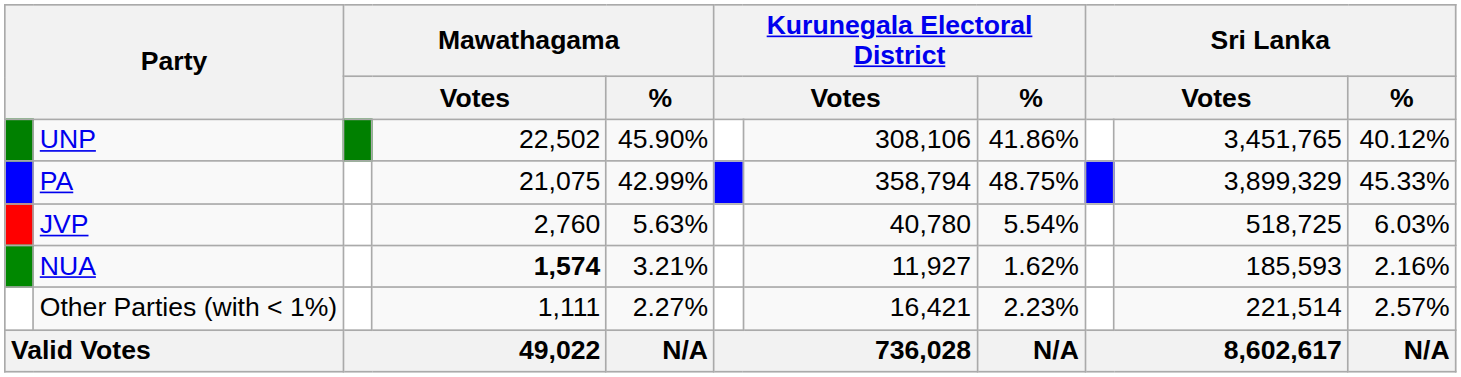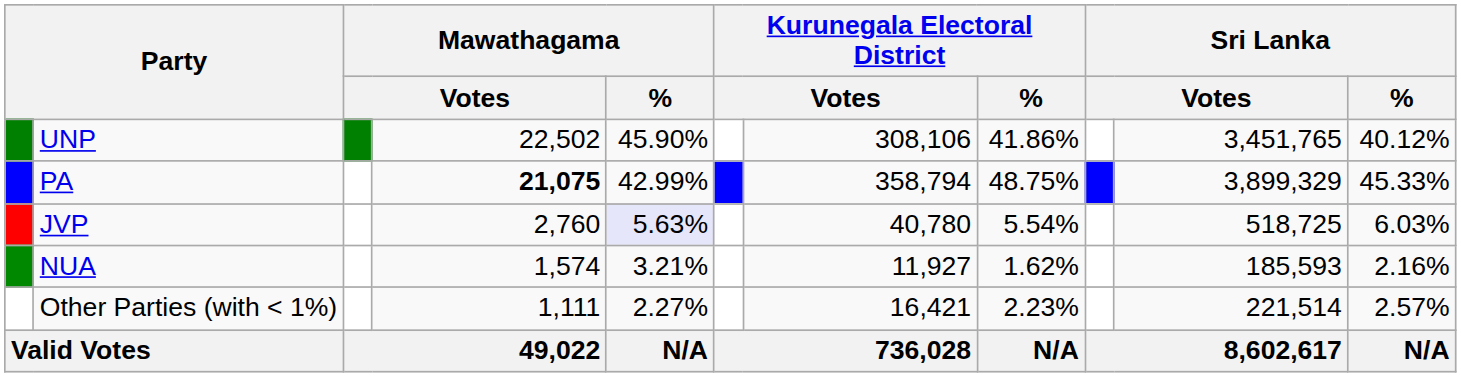(560, 181) normal -> (560, 181) bold
(670, 223) no background -> (670, 223) lavender background
(567, 266) bold -> (567, 266) normal
